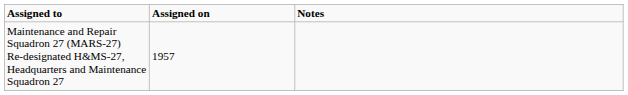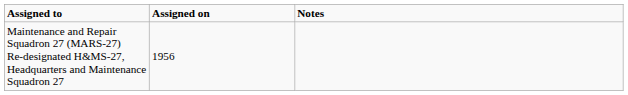(163, 56) 1957 -> (163, 56) 1956
